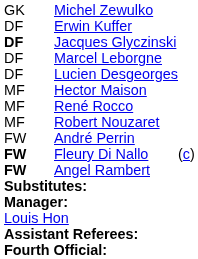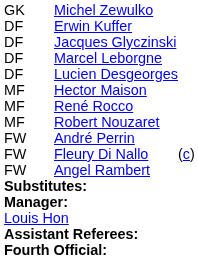(14, 42) bold -> (14, 42) normal
(15, 154) bold -> (15, 154) normal
(15, 170) bold -> (15, 170) normal
